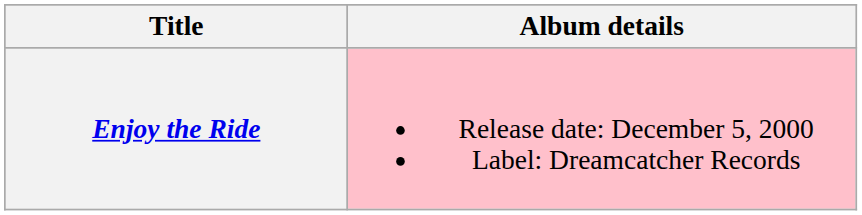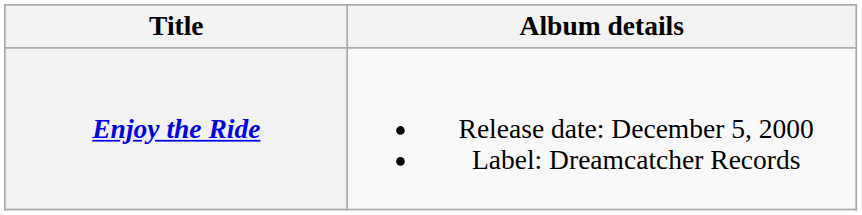(602, 144) pink background -> (602, 144) no background
